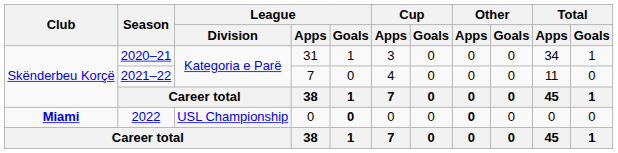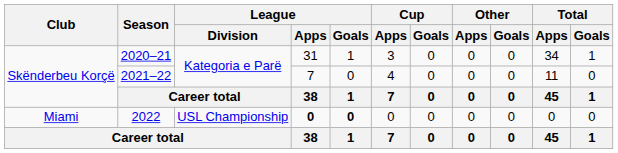(61, 117) bold -> (61, 117) normal
(311, 117) normal -> (311, 117) bold
(471, 117) bold -> (471, 117) normal
